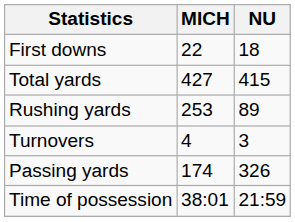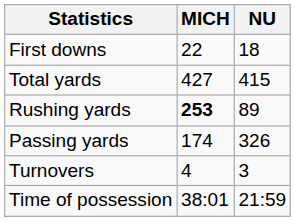(197, 110) normal -> (197, 110) bold
rows swapped: (69, 170) <-> (51, 140)
